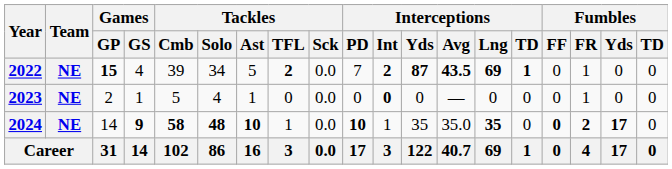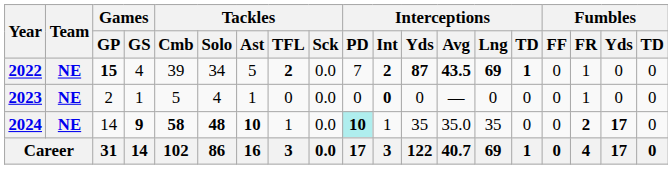(358, 124) no background -> (358, 124) paleturquoise background
(493, 124) bold -> (493, 124) normal
(557, 124) bold -> (557, 124) normal
